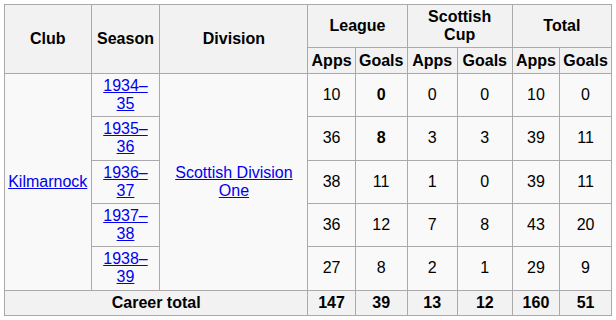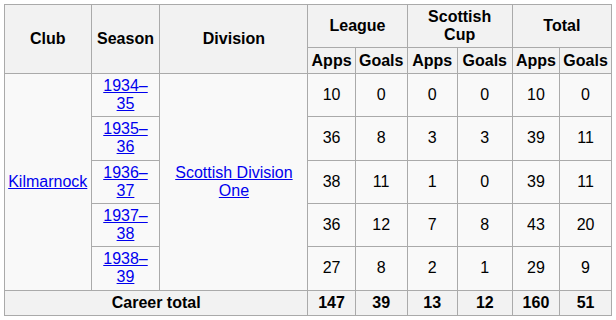(381, 94) bold -> (381, 94) normal
(381, 138) bold -> (381, 138) normal
